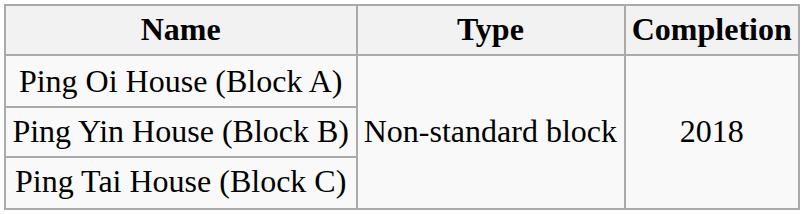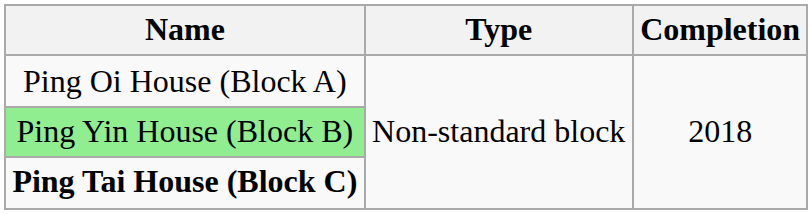(181, 131) no background -> (185, 131) lightgreen background
(181, 182) normal -> (185, 182) bold
